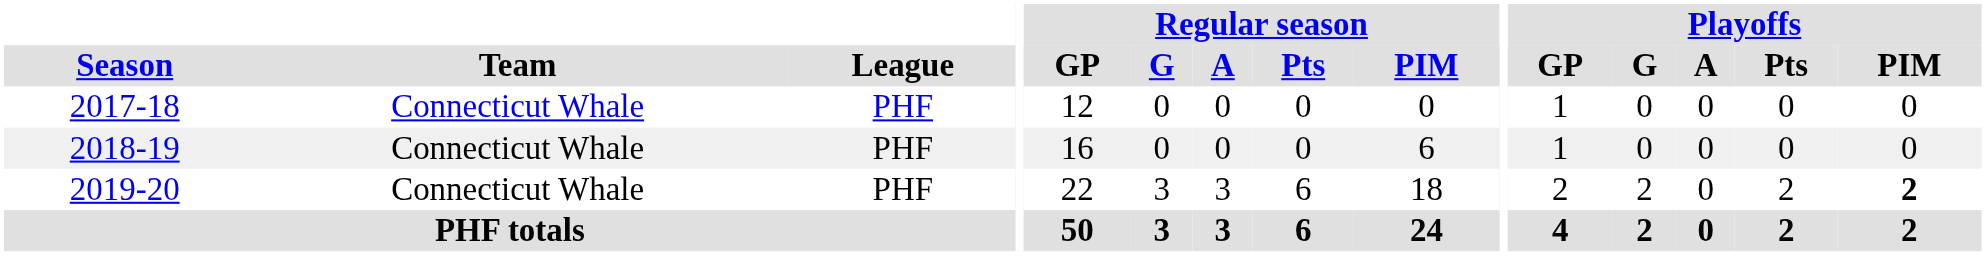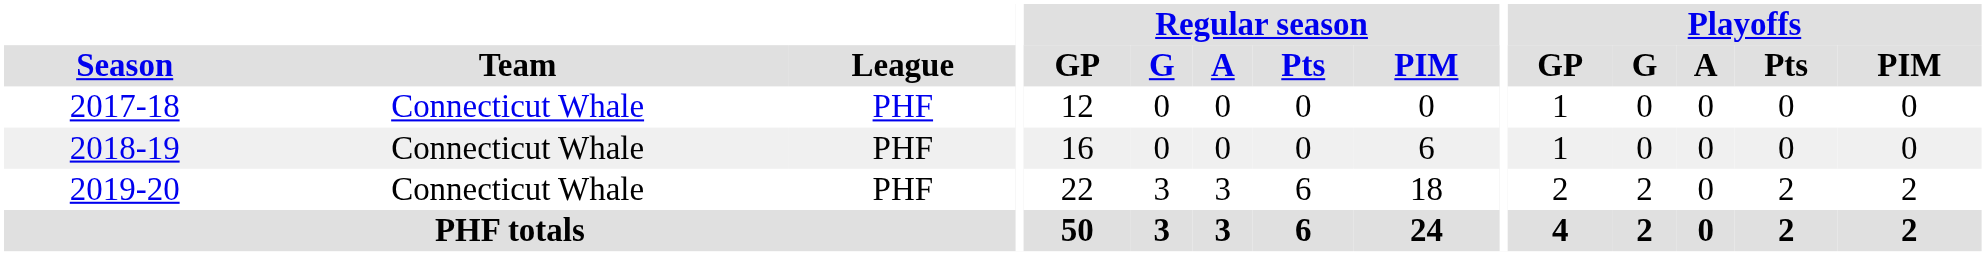(1909, 188) bold -> (1909, 188) normal
